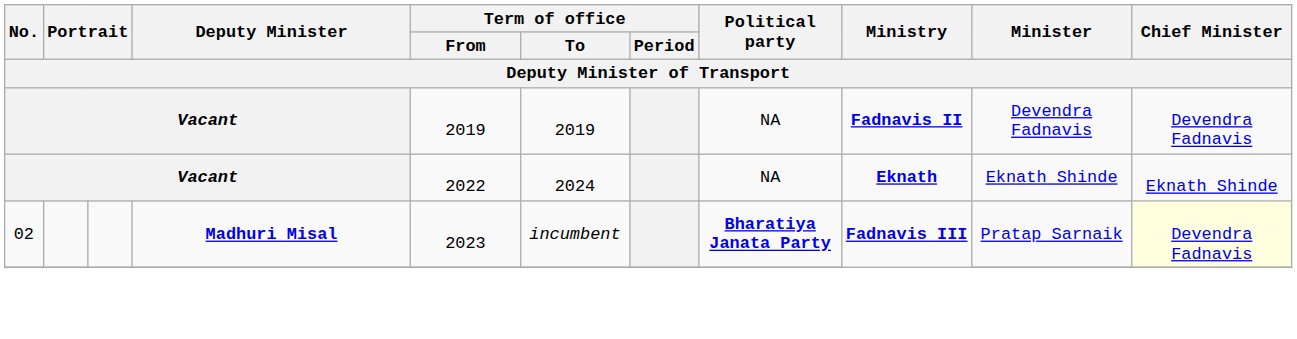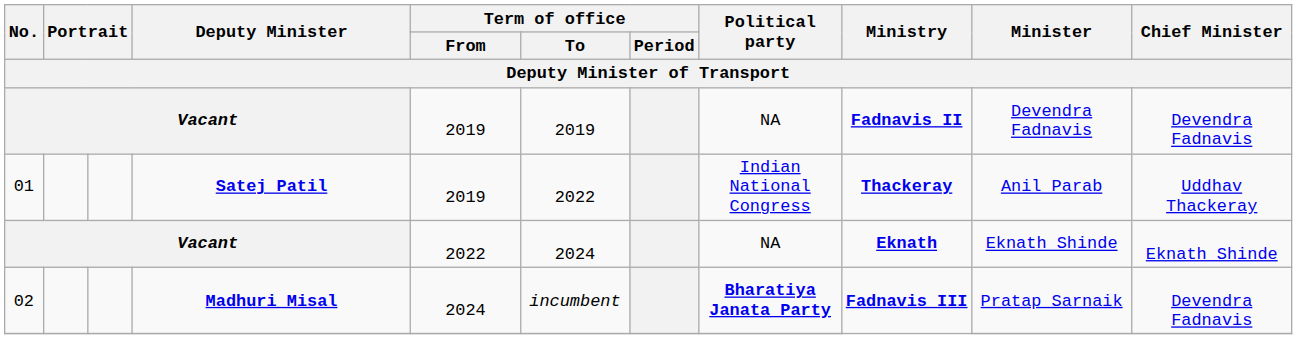+ row: (24, 187)
(465, 244) 2023 -> (465, 310) 2024
(1212, 244) lightyellow background -> (1212, 310) no background
